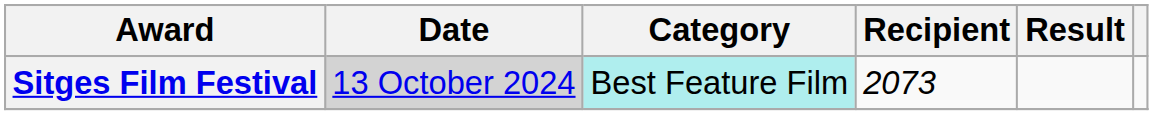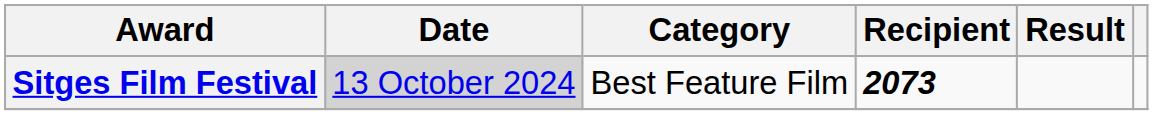(719, 82) paleturquoise background -> (719, 82) no background
(899, 82) normal -> (899, 82) bold
